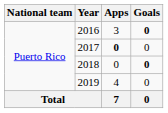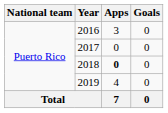(147, 30) bold -> (147, 30) normal
(116, 47) bold -> (116, 47) normal
(116, 64) normal -> (116, 64) bold
(147, 64) bold -> (147, 64) normal
